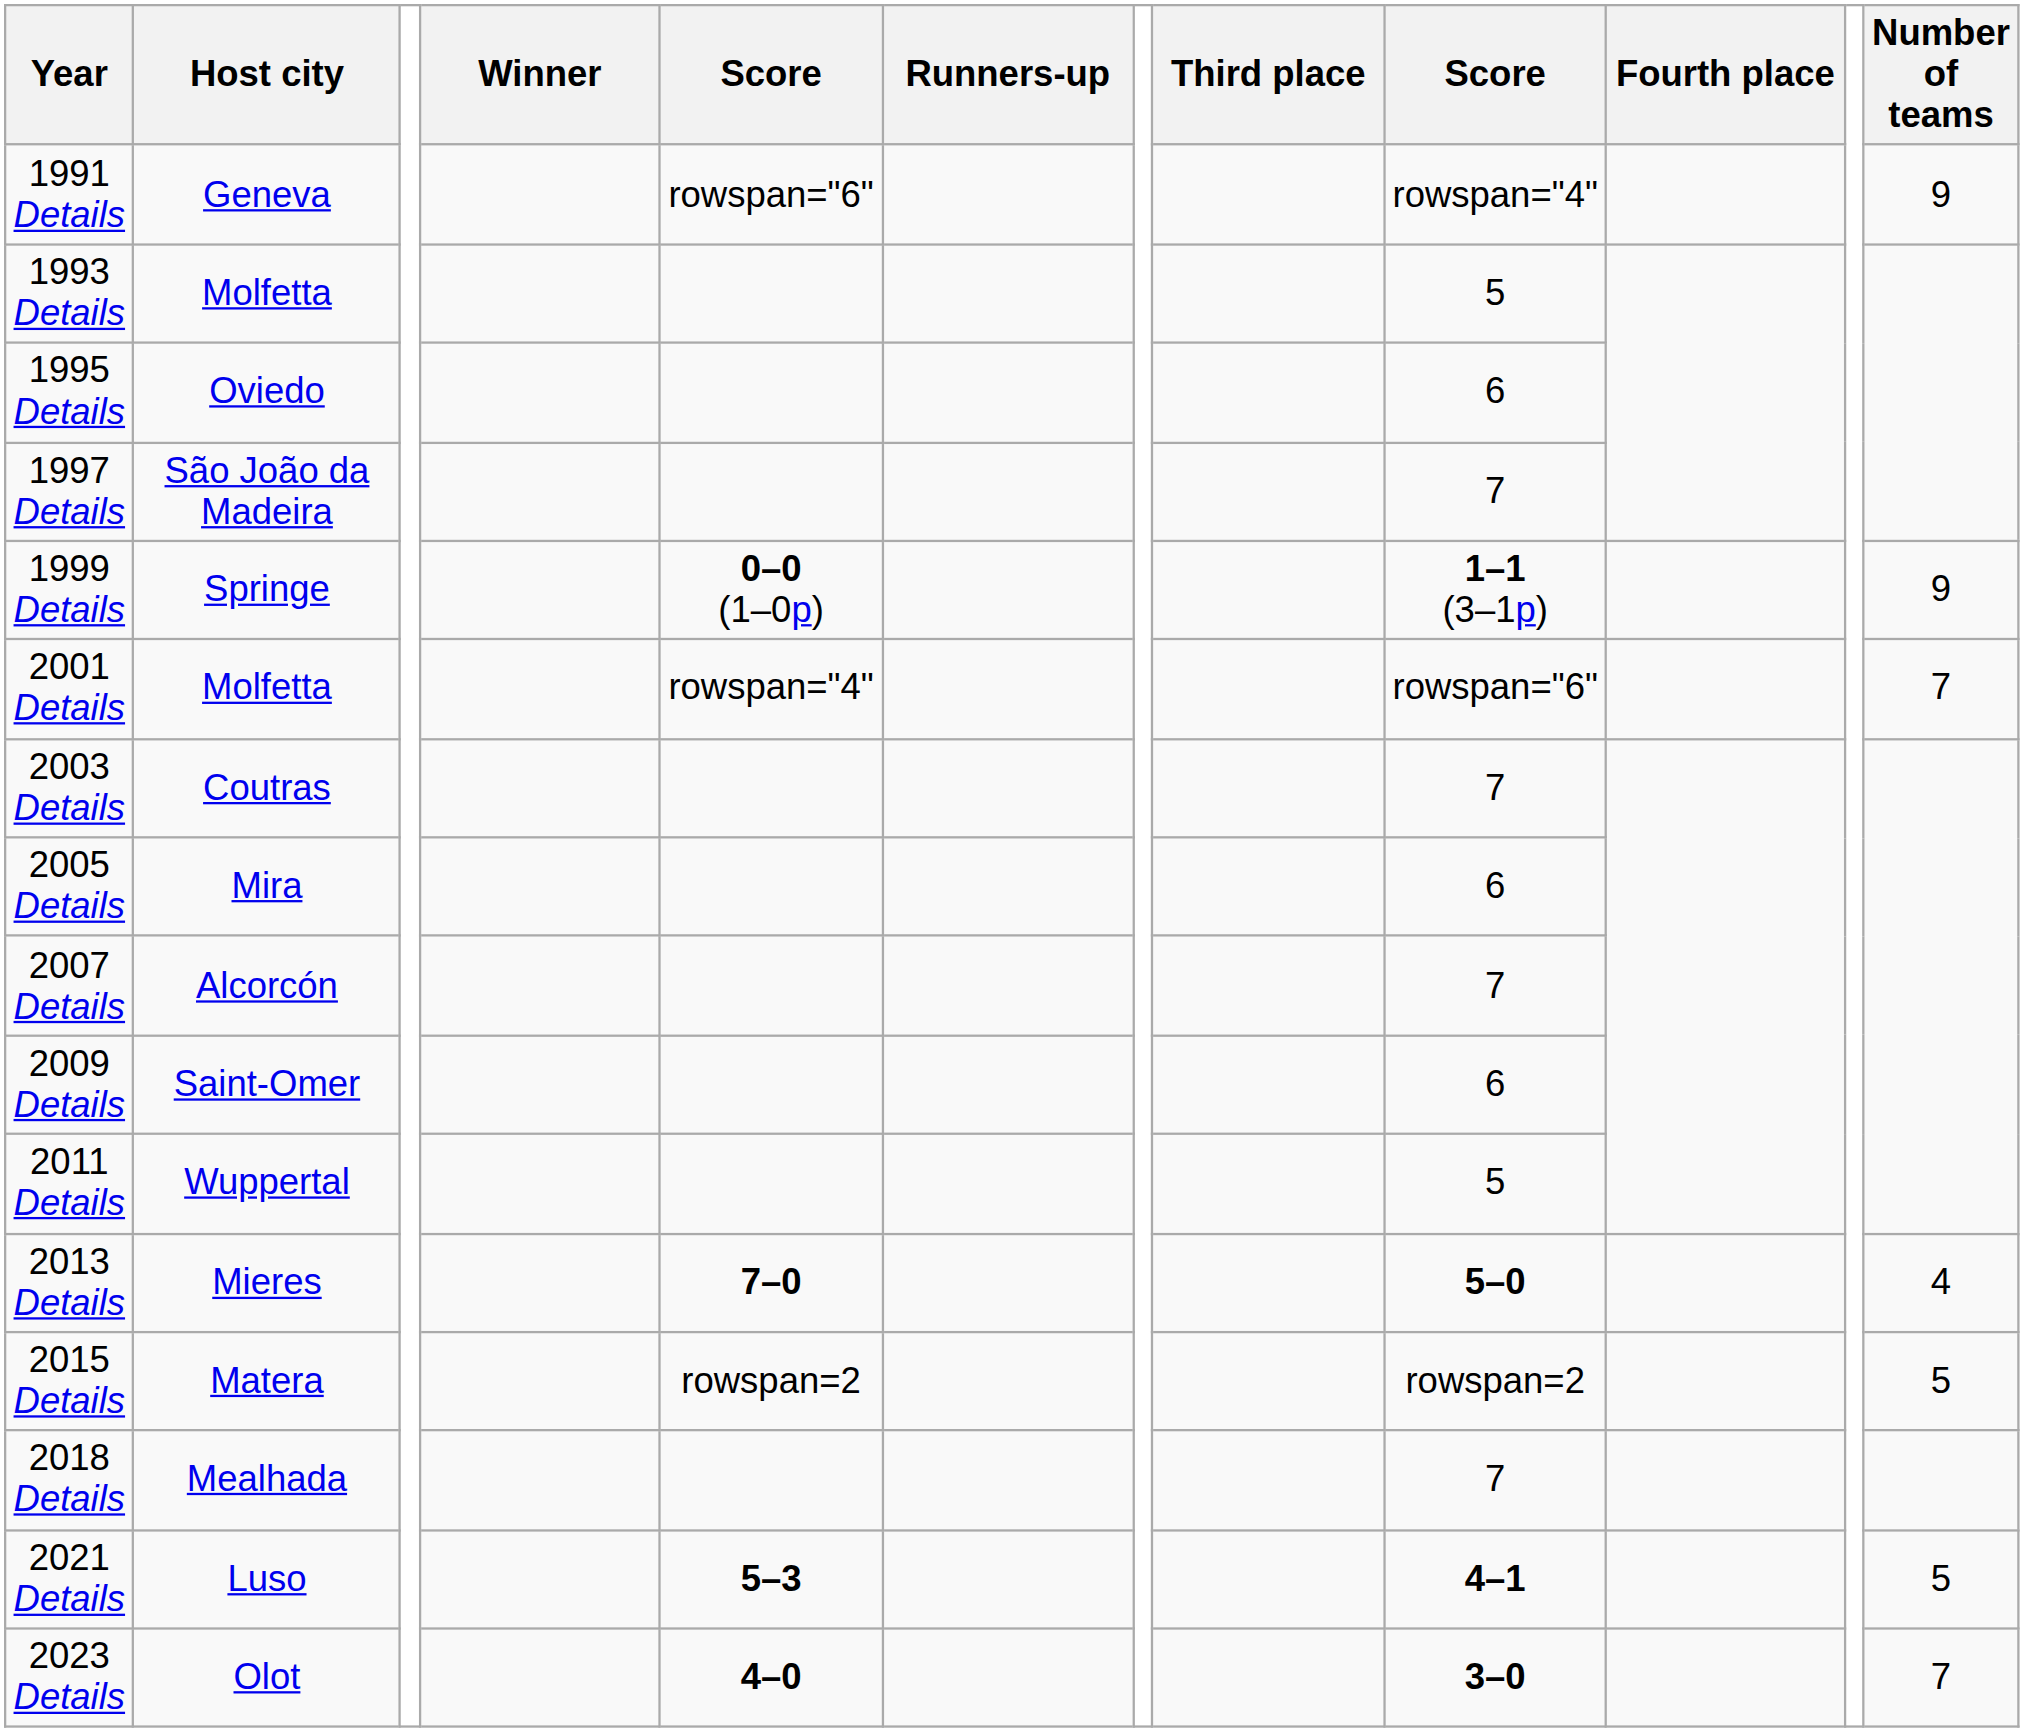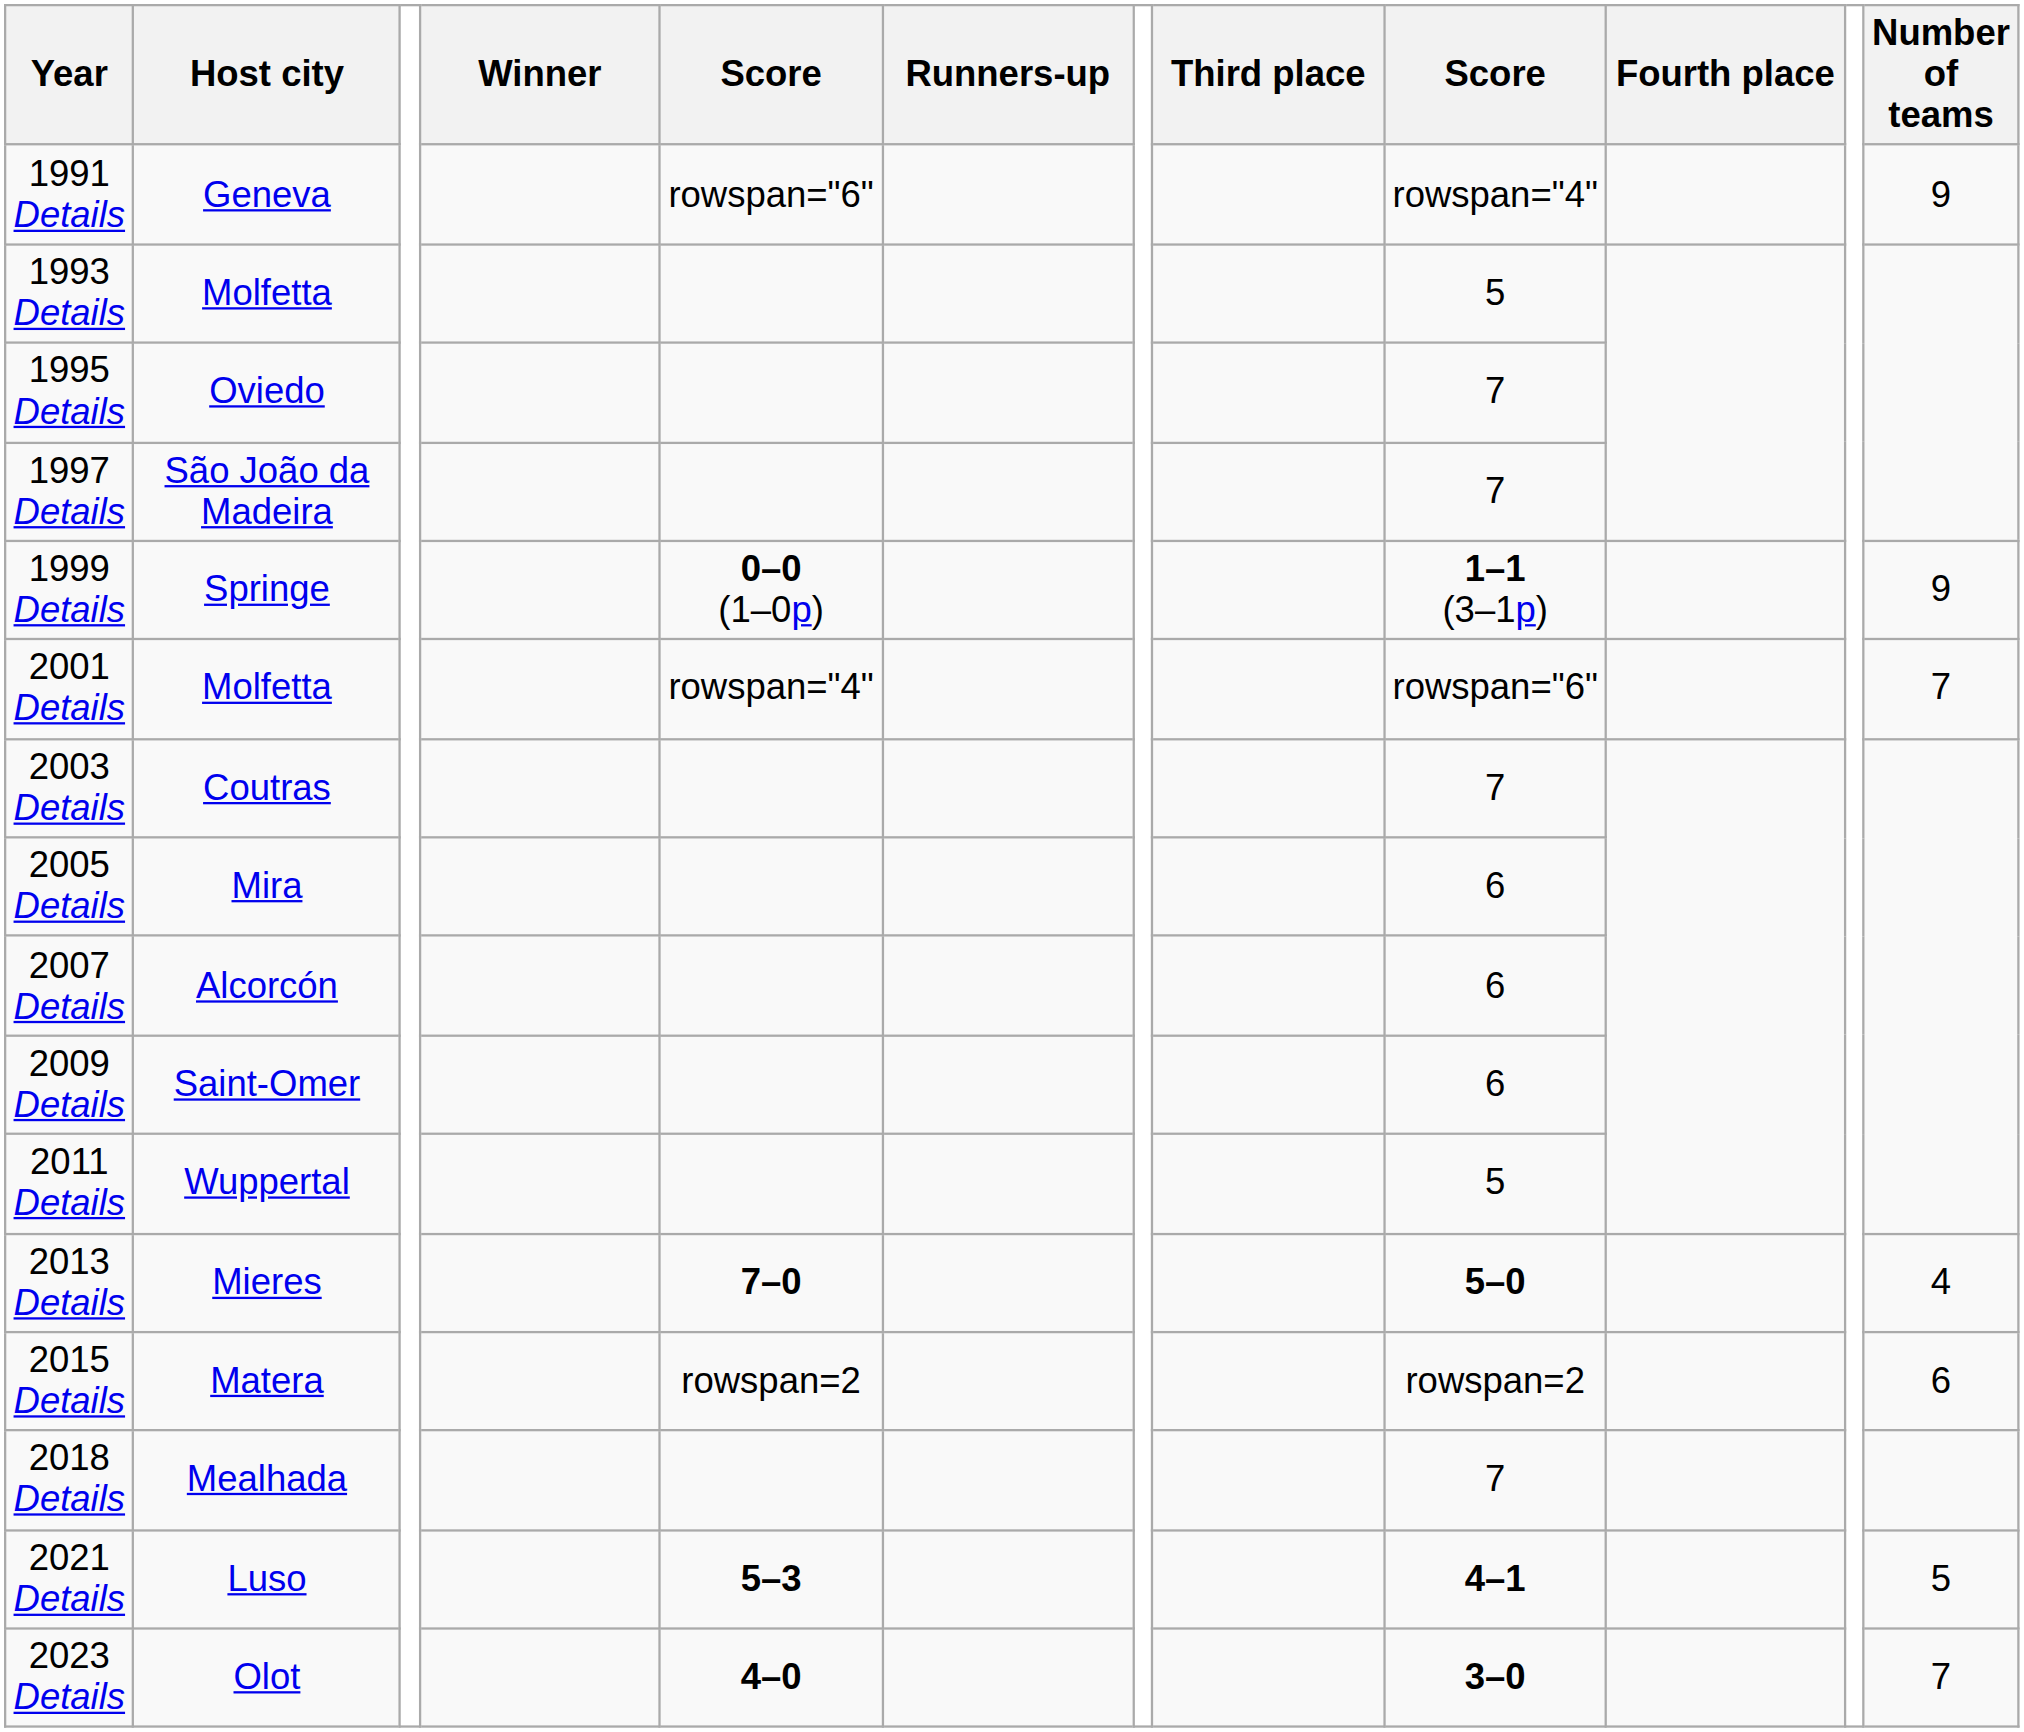(1495, 391) 6 -> (1495, 391) 7
(1495, 985) 7 -> (1495, 985) 6
(1941, 1380) 5 -> (1941, 1380) 6
